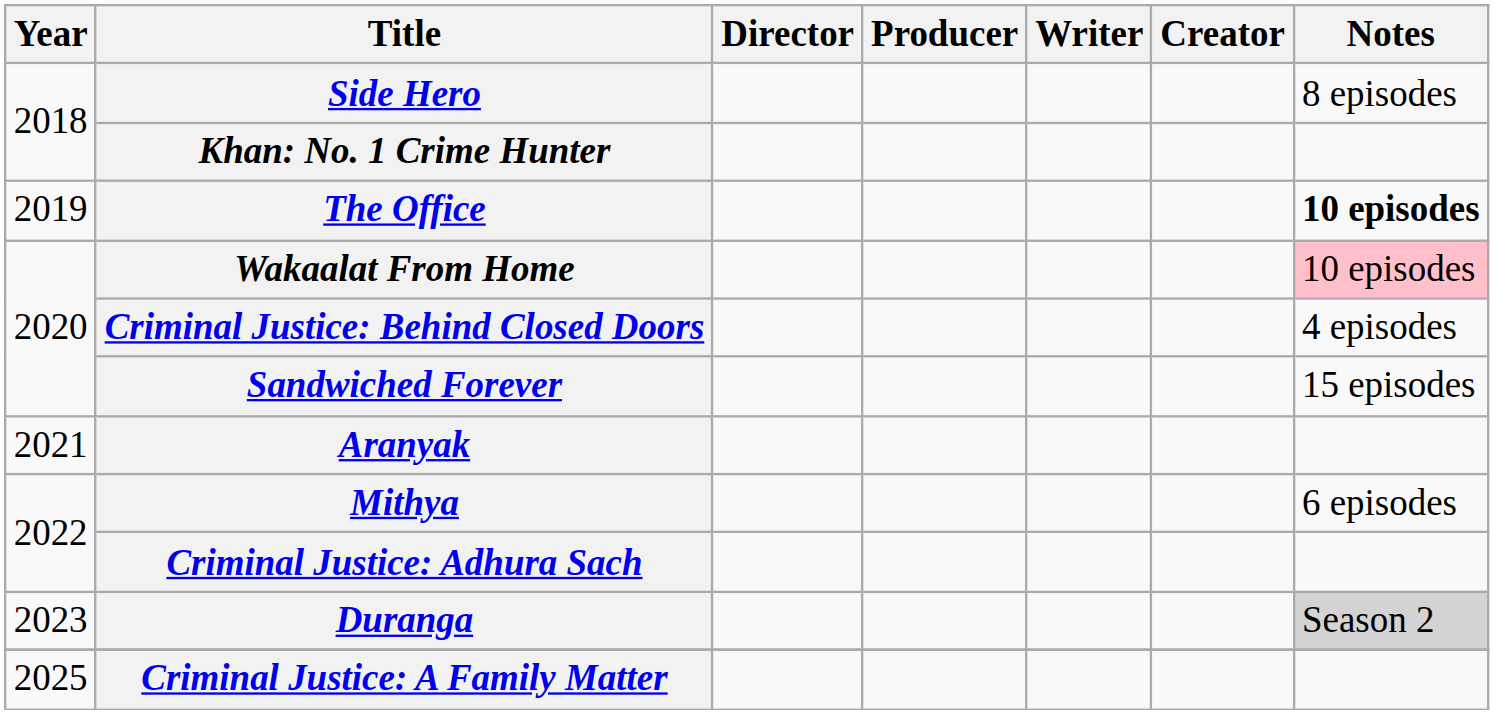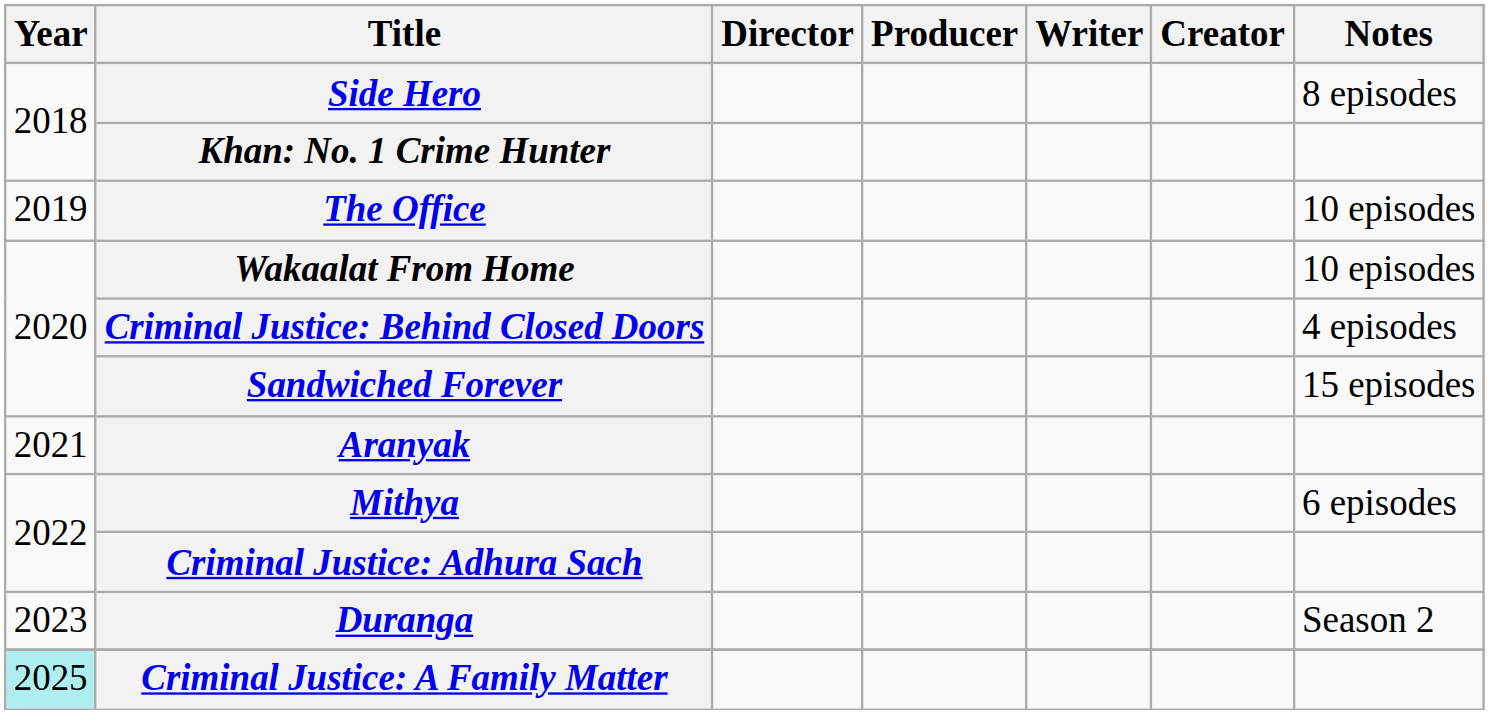(1391, 209) bold -> (1389, 209) normal
(1389, 268) pink background -> (1389, 268) no background
(1368, 619) lightgrey background -> (1368, 619) no background
(51, 678) no background -> (51, 678) paleturquoise background
